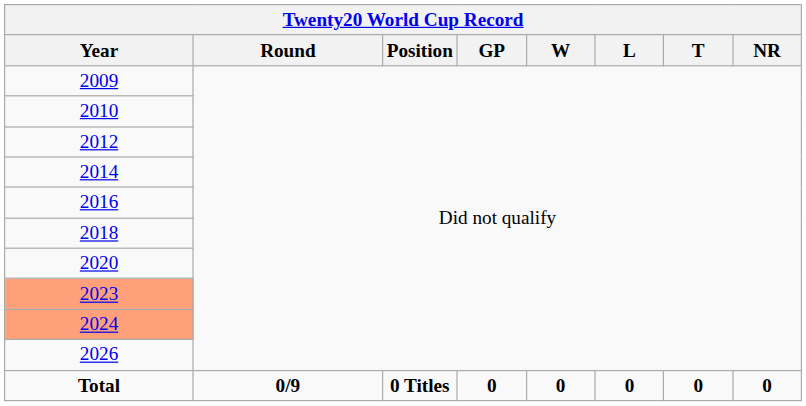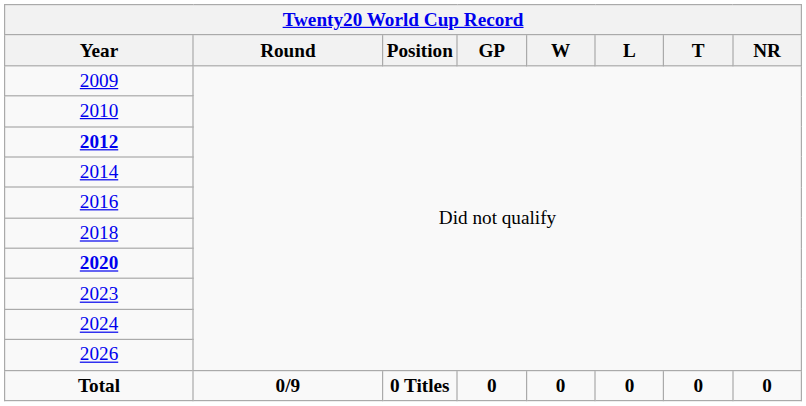(99, 141) normal -> (99, 141) bold
(99, 263) normal -> (99, 263) bold
(99, 293) lightsalmon background -> (99, 293) no background
(99, 324) lightsalmon background -> (99, 324) no background
